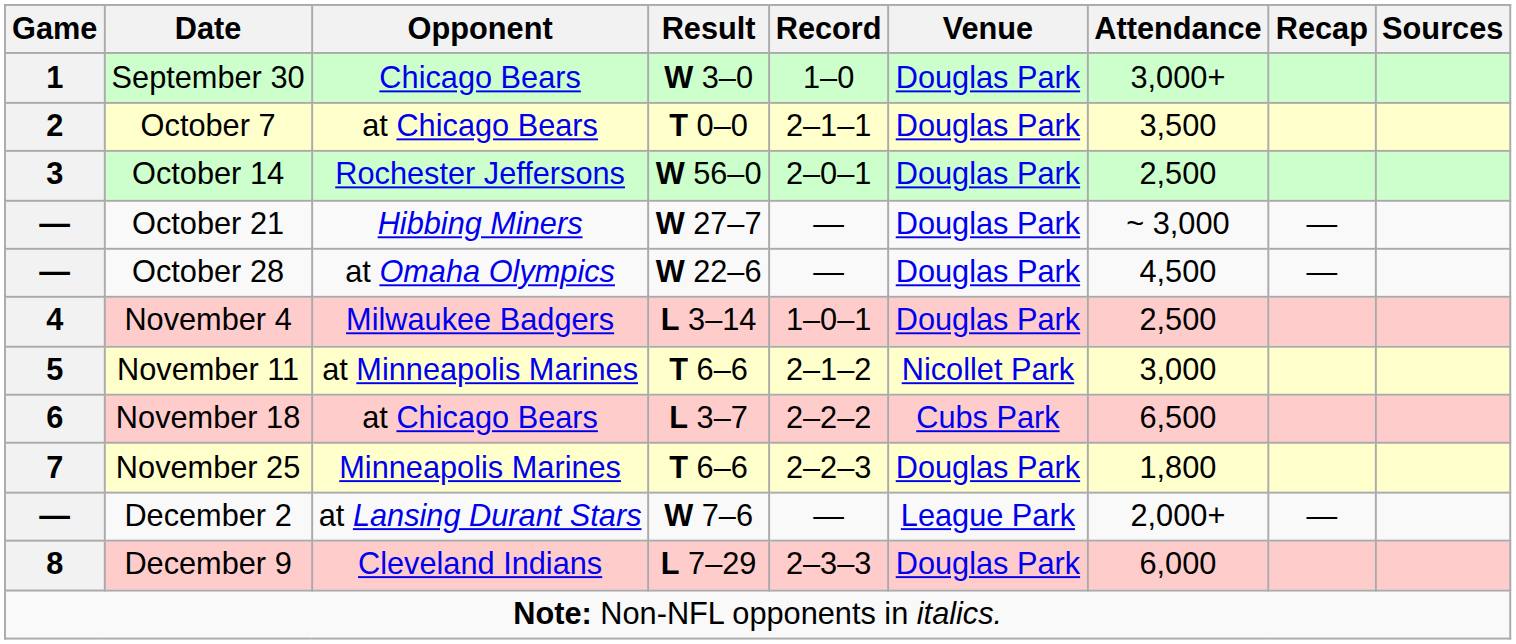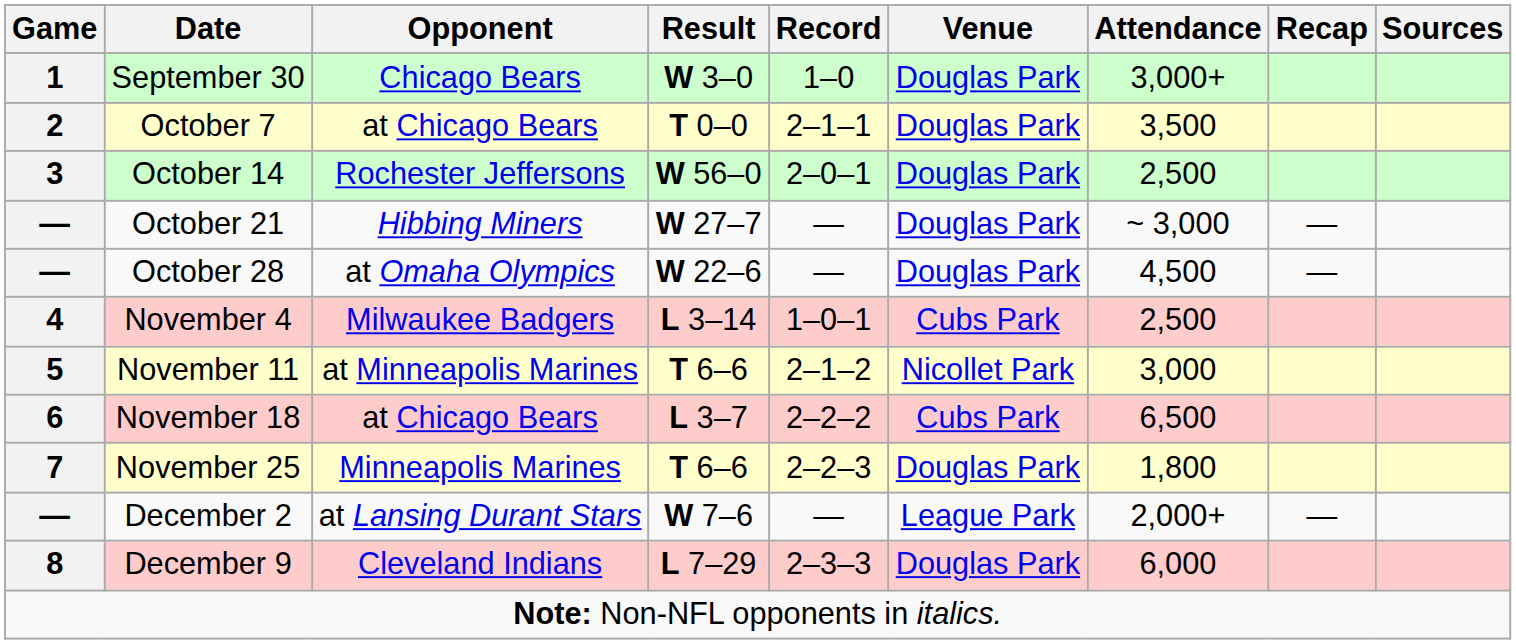(988, 321) Douglas Park -> (988, 321) Cubs Park
